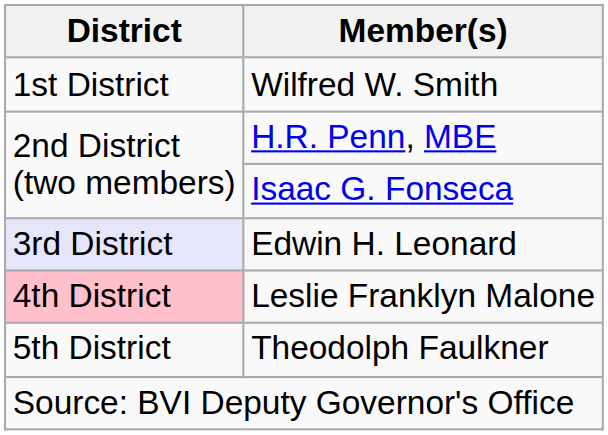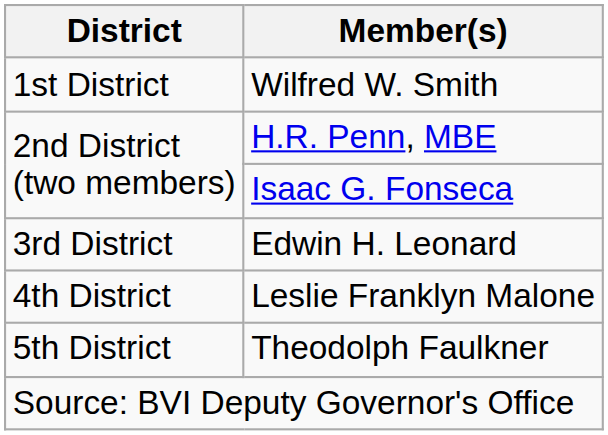(93, 243) lavender background -> (93, 243) no background
(92, 296) pink background -> (92, 296) no background
